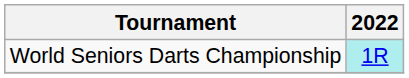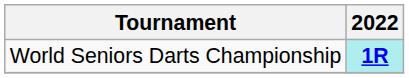(375, 56) normal -> (375, 56) bold
